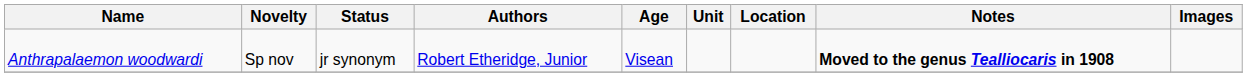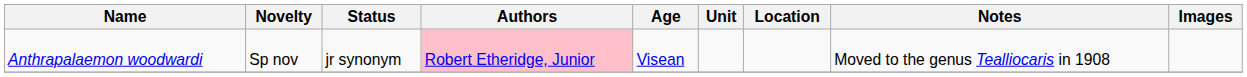(502, 59) no background -> (510, 59) pink background
(967, 59) bold -> (972, 59) normal
